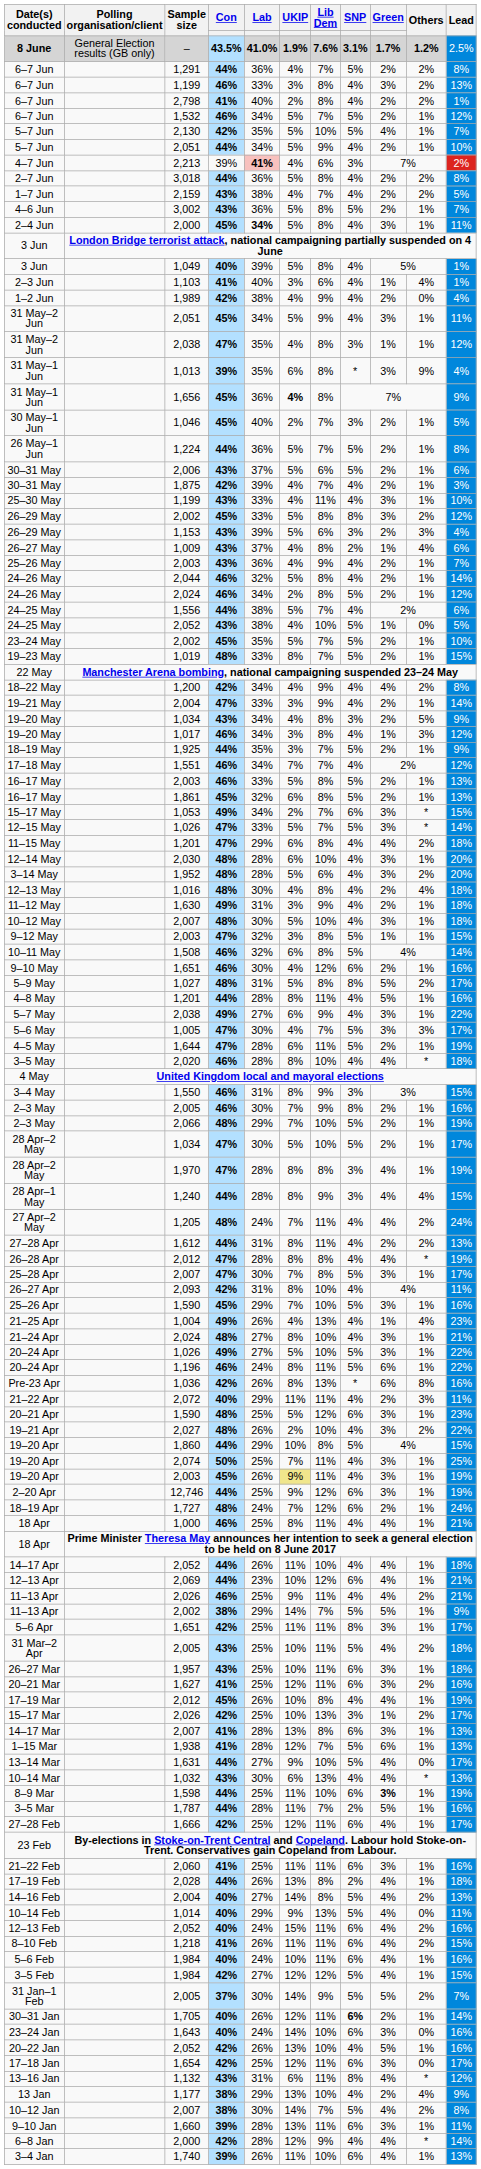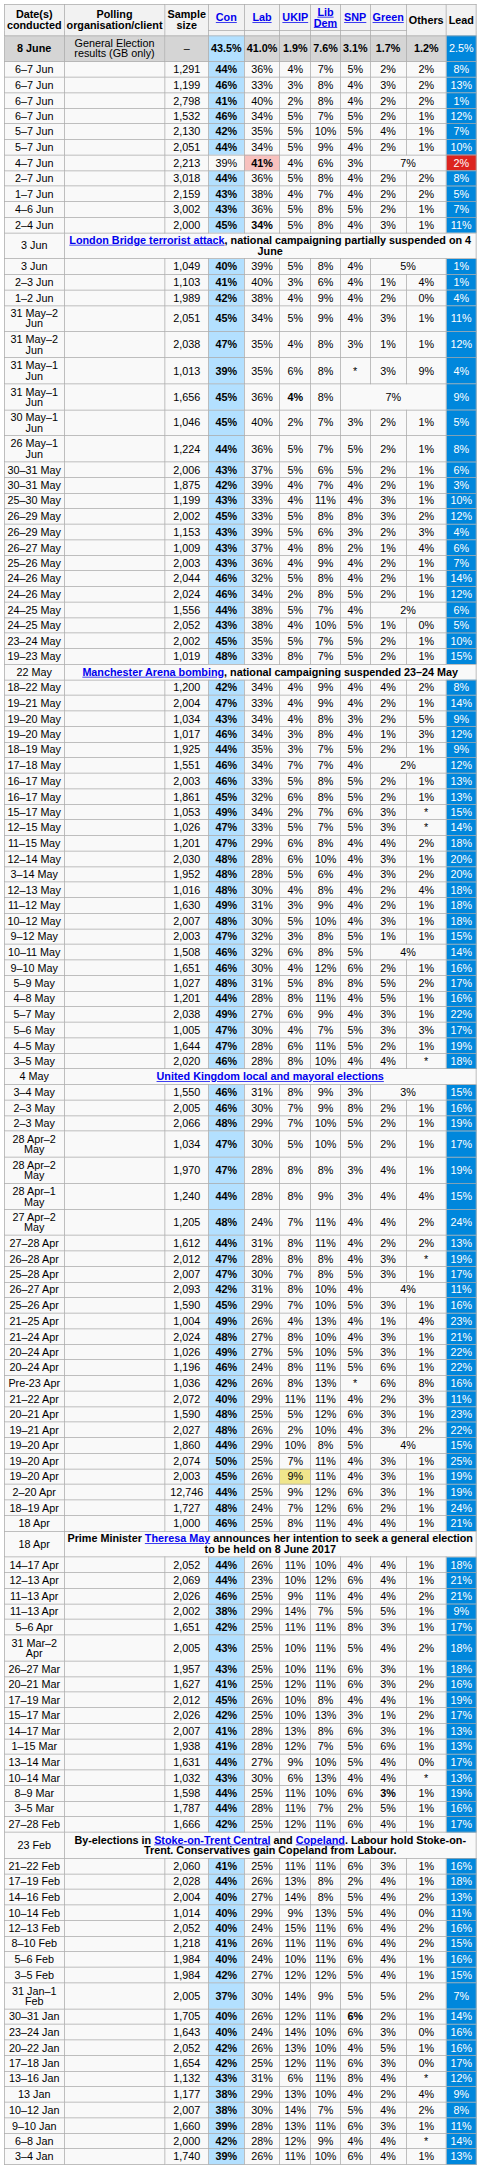(295, 703) 3% -> (295, 703) 4%
(388, 1259) 4% -> (388, 1259) 3%
